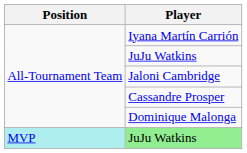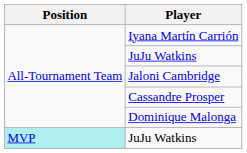(162, 138) lightgreen background -> (162, 138) no background
